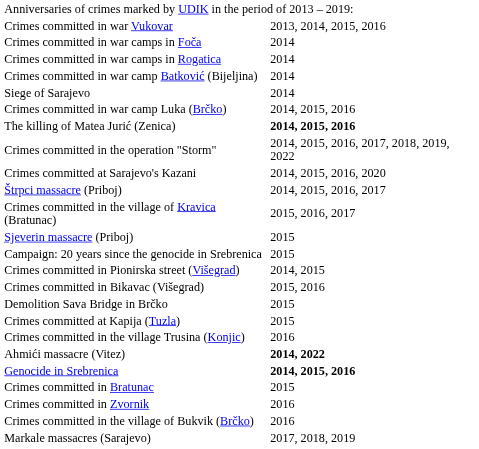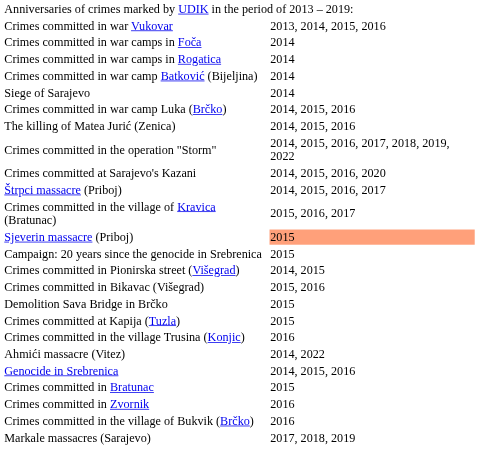(313, 126) bold -> (313, 126) normal
(282, 237) no background -> (282, 237) lightsalmon background
(298, 354) bold -> (298, 354) normal
(313, 370) bold -> (313, 370) normal
